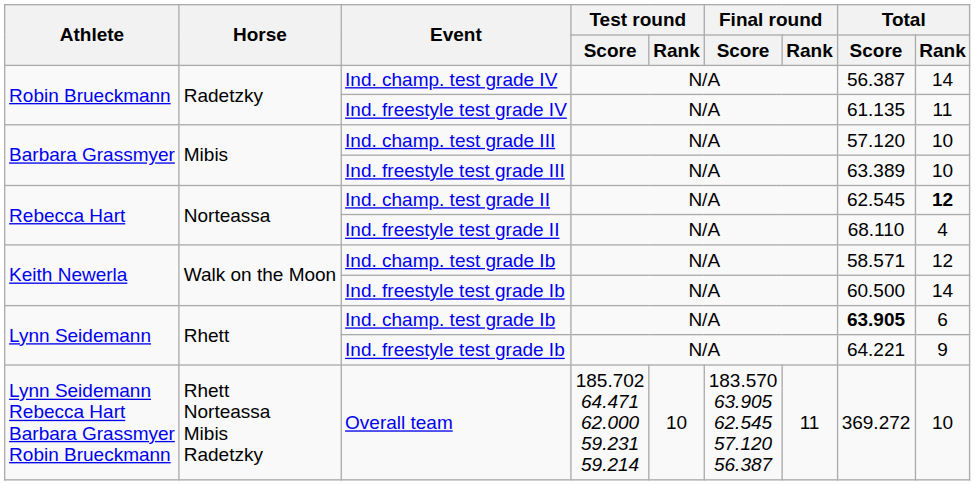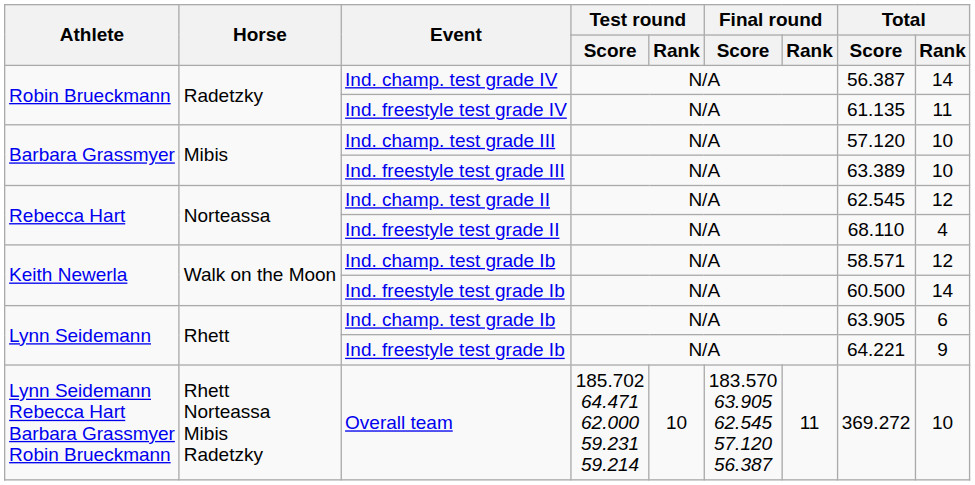(942, 200) bold -> (942, 200) normal
(876, 320) bold -> (876, 320) normal
